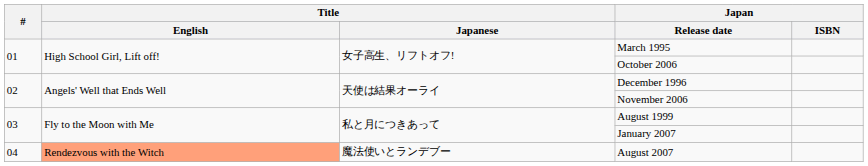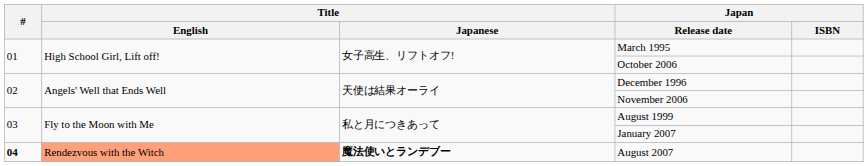(12, 152) normal -> (12, 152) bold
(396, 151) normal -> (396, 151) bold
